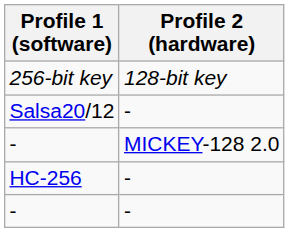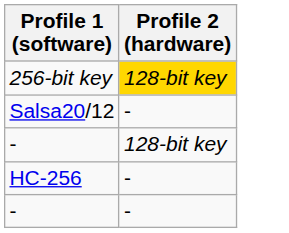(175, 77) no background -> (175, 77) gold background
(202, 144) MICKEY-128 2.0 -> (175, 144) 128-bit key
